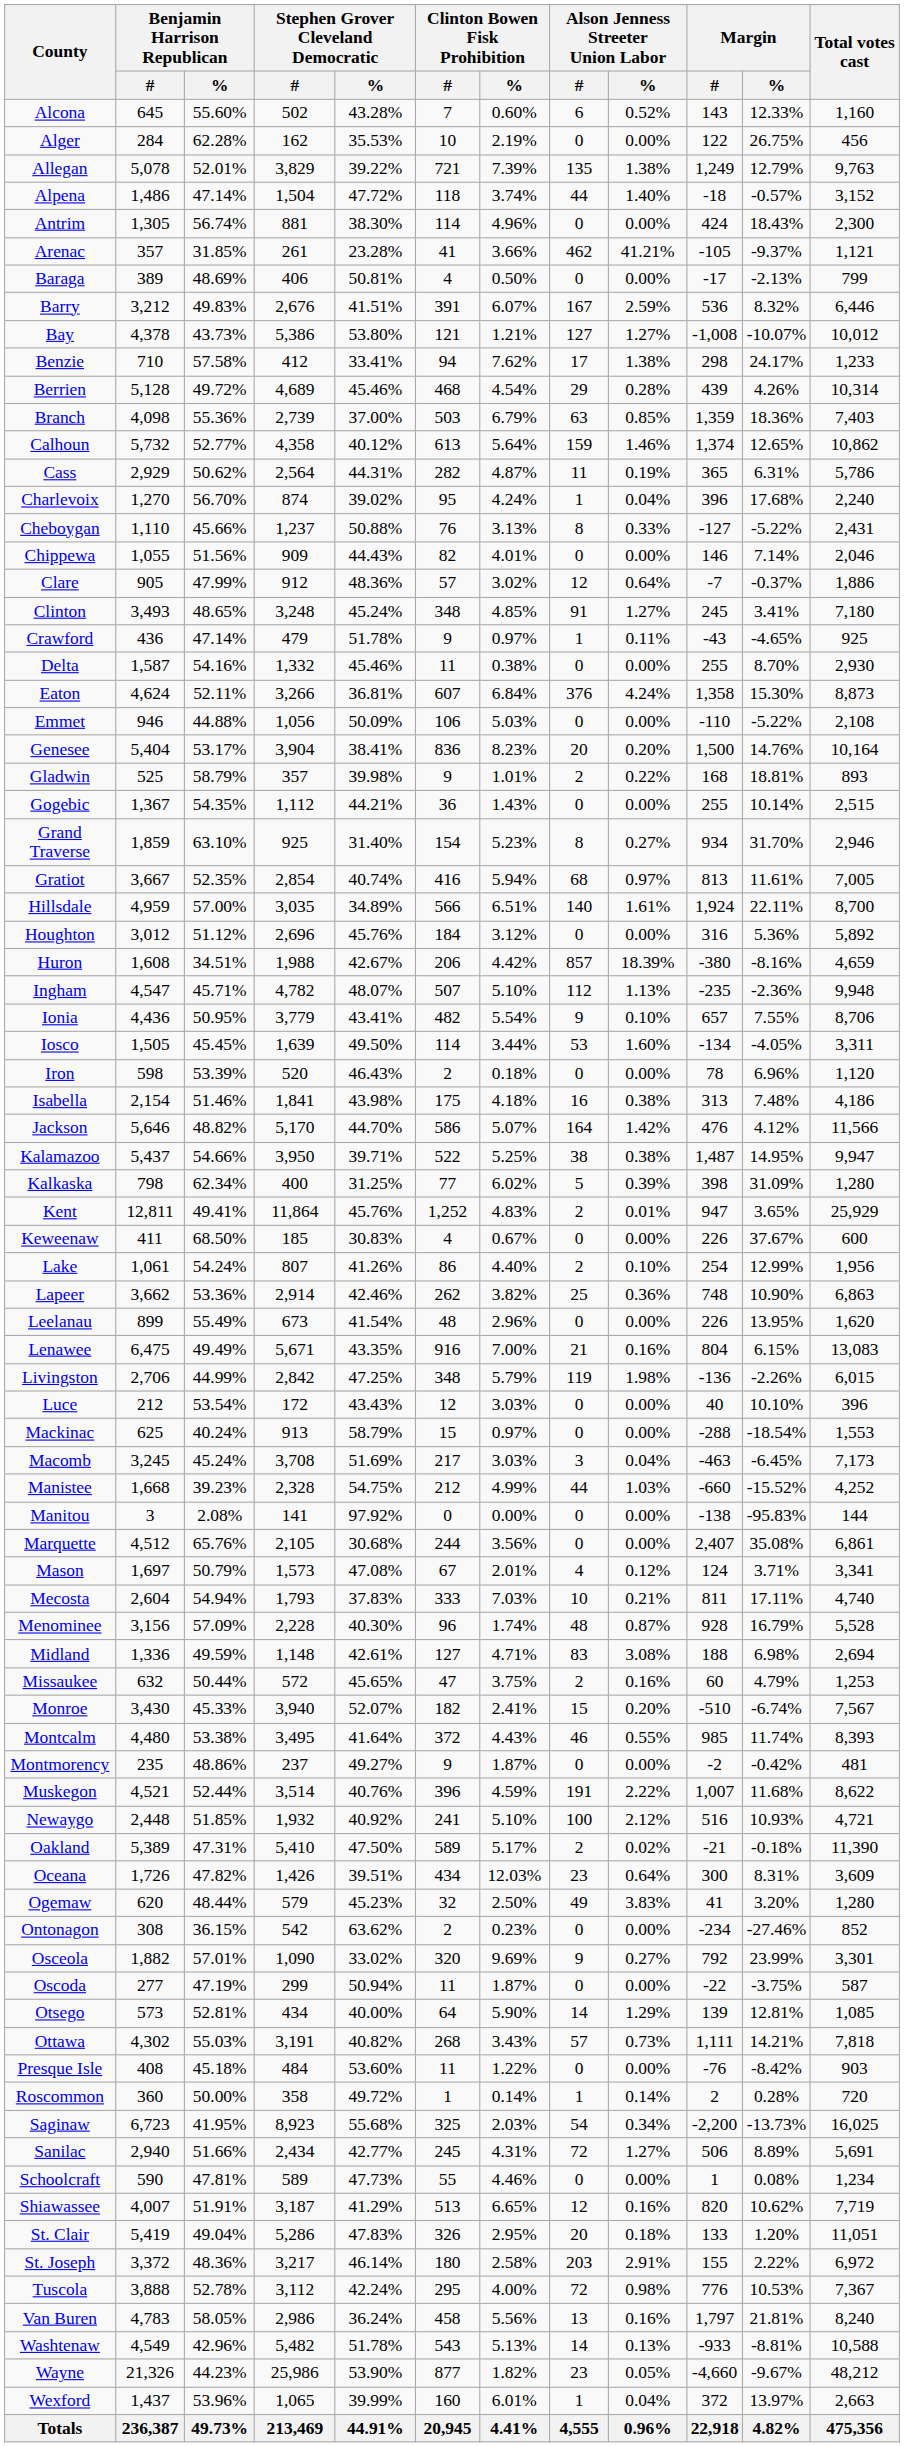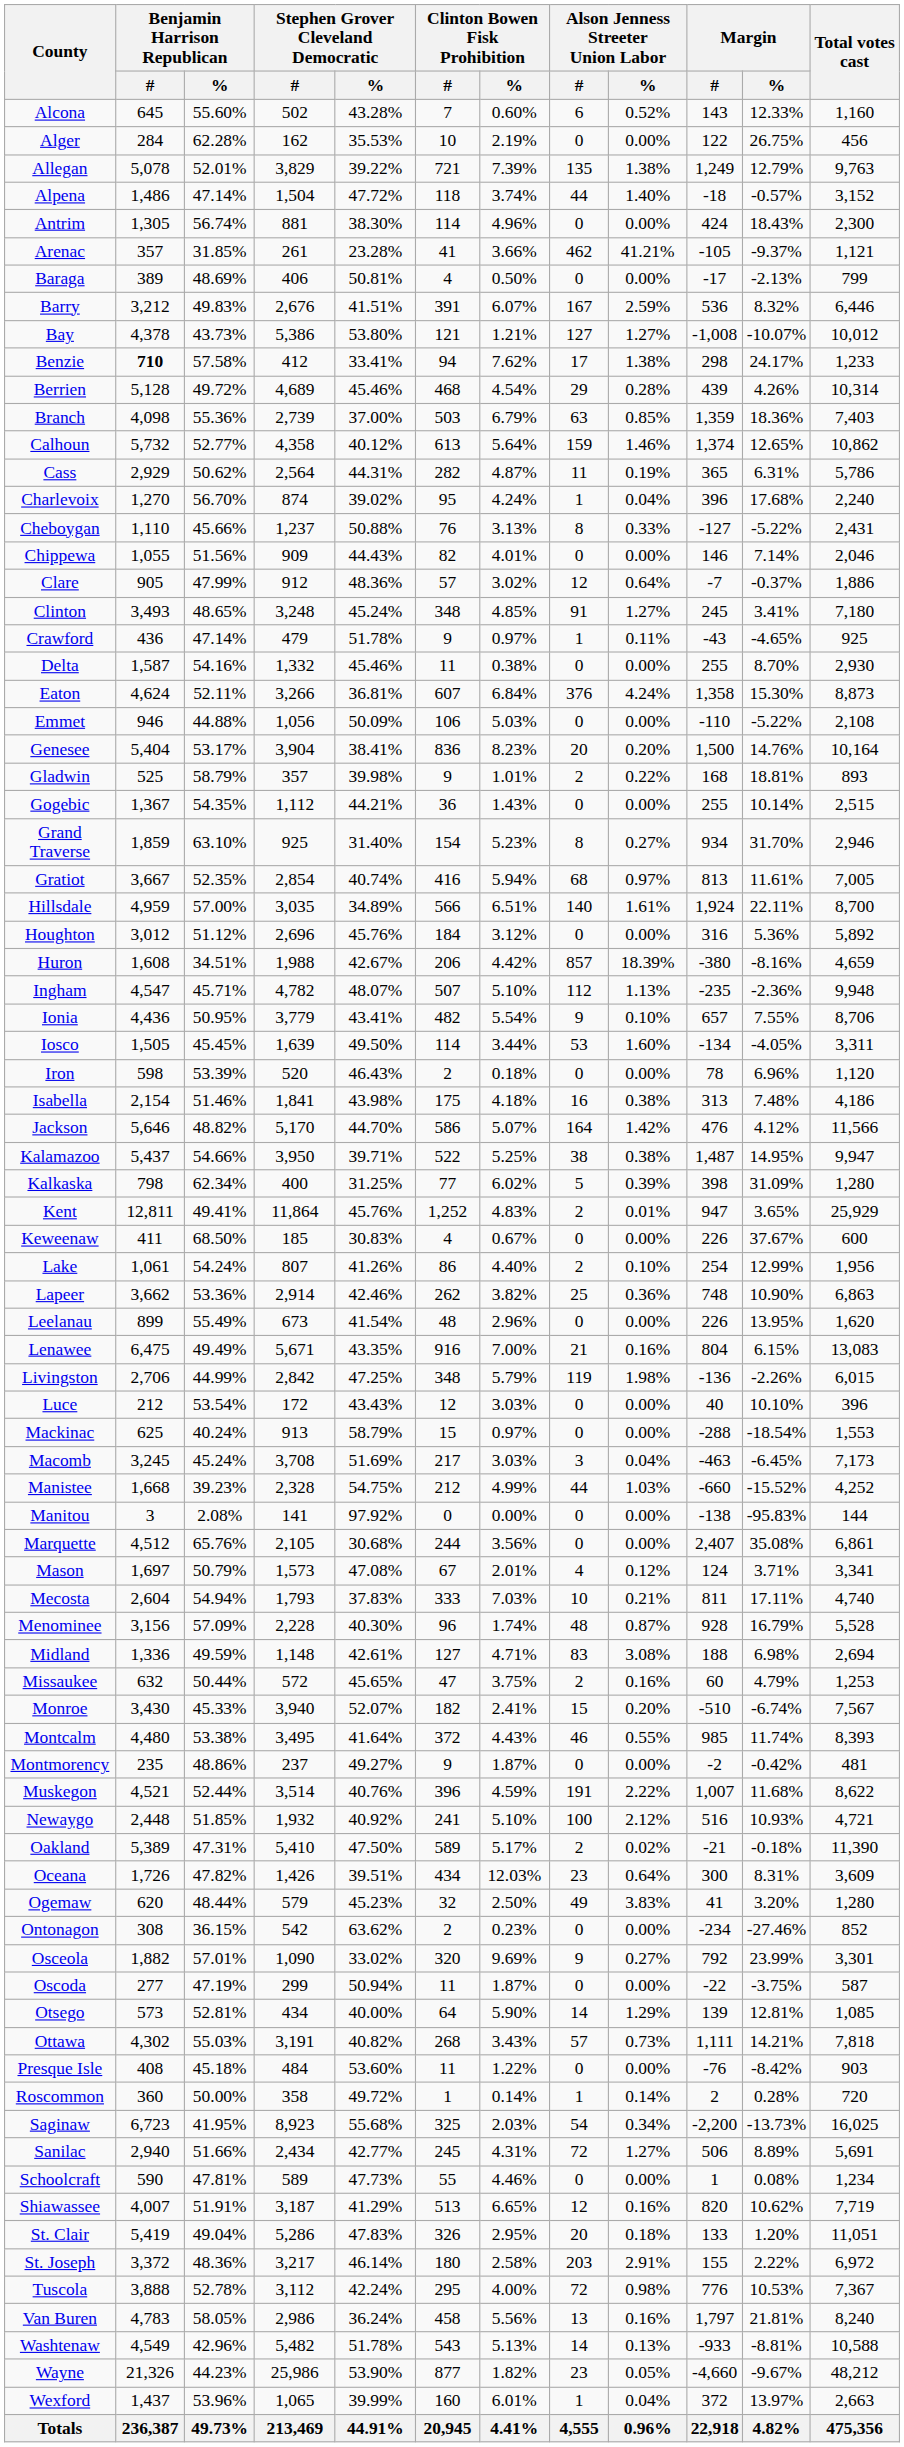(150, 361) normal -> (150, 361) bold
